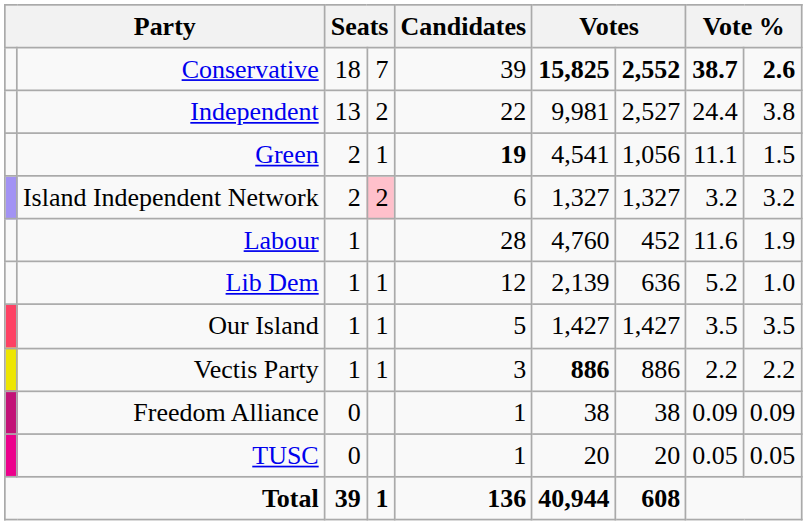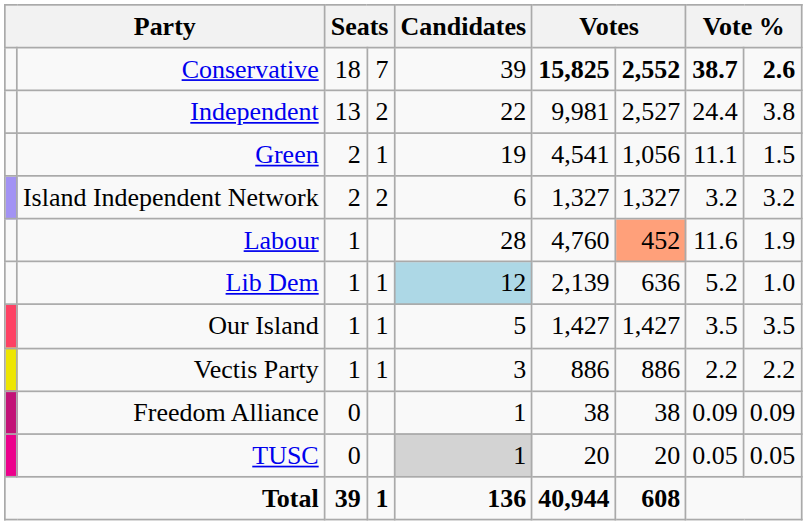(513, 154) bold -> (513, 154) normal
(382, 197) pink background -> (382, 197) no background
(661, 240) no background -> (661, 240) lightsalmon background
(513, 283) no background -> (513, 283) lightblue background
(590, 368) bold -> (590, 368) normal
(520, 454) no background -> (520, 454) lightgrey background
